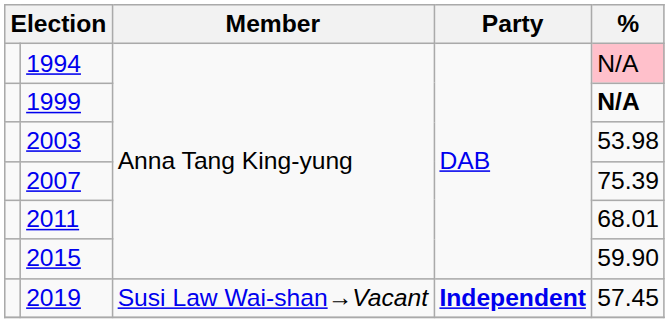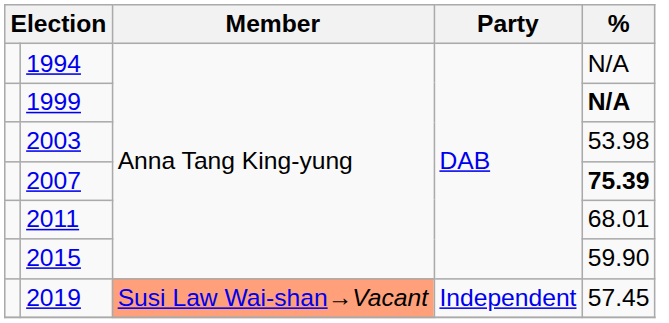(618, 63) pink background -> (608, 63) no background
(628, 180) normal -> (619, 180) bold
(273, 297) no background -> (273, 297) lightsalmon background
(513, 297) bold -> (508, 297) normal
